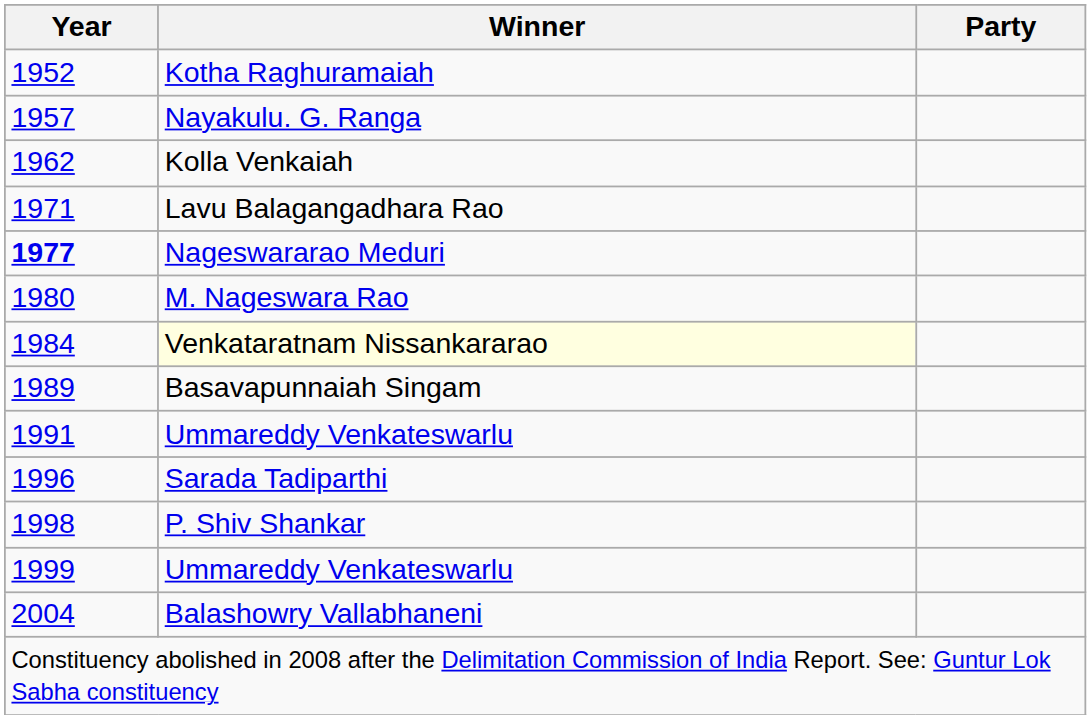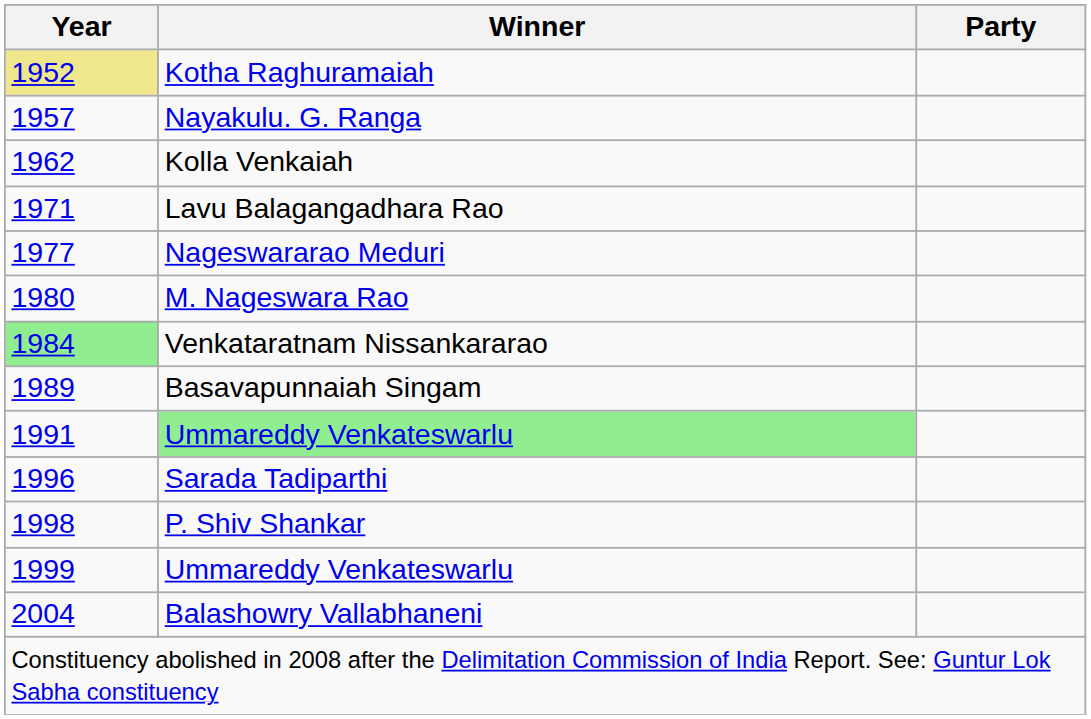(43, 72) no background -> (43, 72) khaki background
(43, 252) bold -> (43, 252) normal
(43, 343) no background -> (43, 343) lightgreen background
(356, 343) lightyellow background -> (356, 343) no background
(339, 433) no background -> (339, 433) lightgreen background
